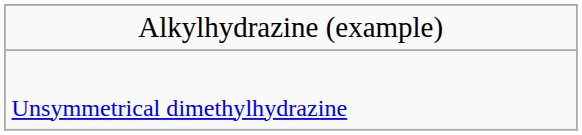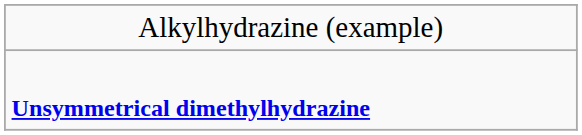(179, 107) normal -> (191, 105) bold
